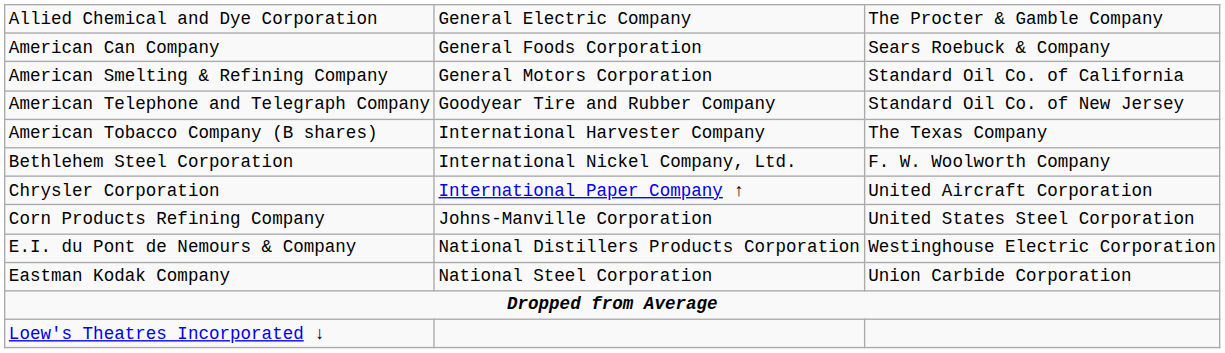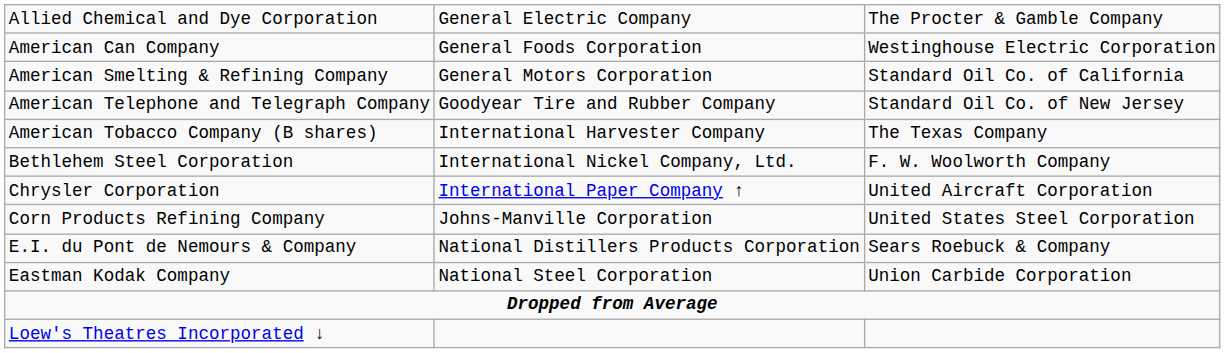(989, 48) Sears Roebuck & Company -> (1042, 48) Westinghouse Electric Corporation
(1042, 248) Westinghouse Electric Corporation -> (989, 248) Sears Roebuck & Company
